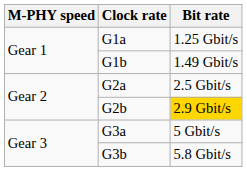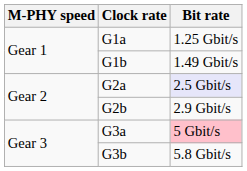(202, 85) no background -> (202, 85) lavender background
(202, 108) gold background -> (202, 108) no background
(197, 131) no background -> (197, 131) pink background
